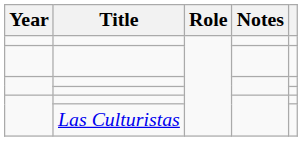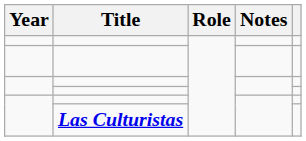(119, 119) normal -> (121, 119) bold
